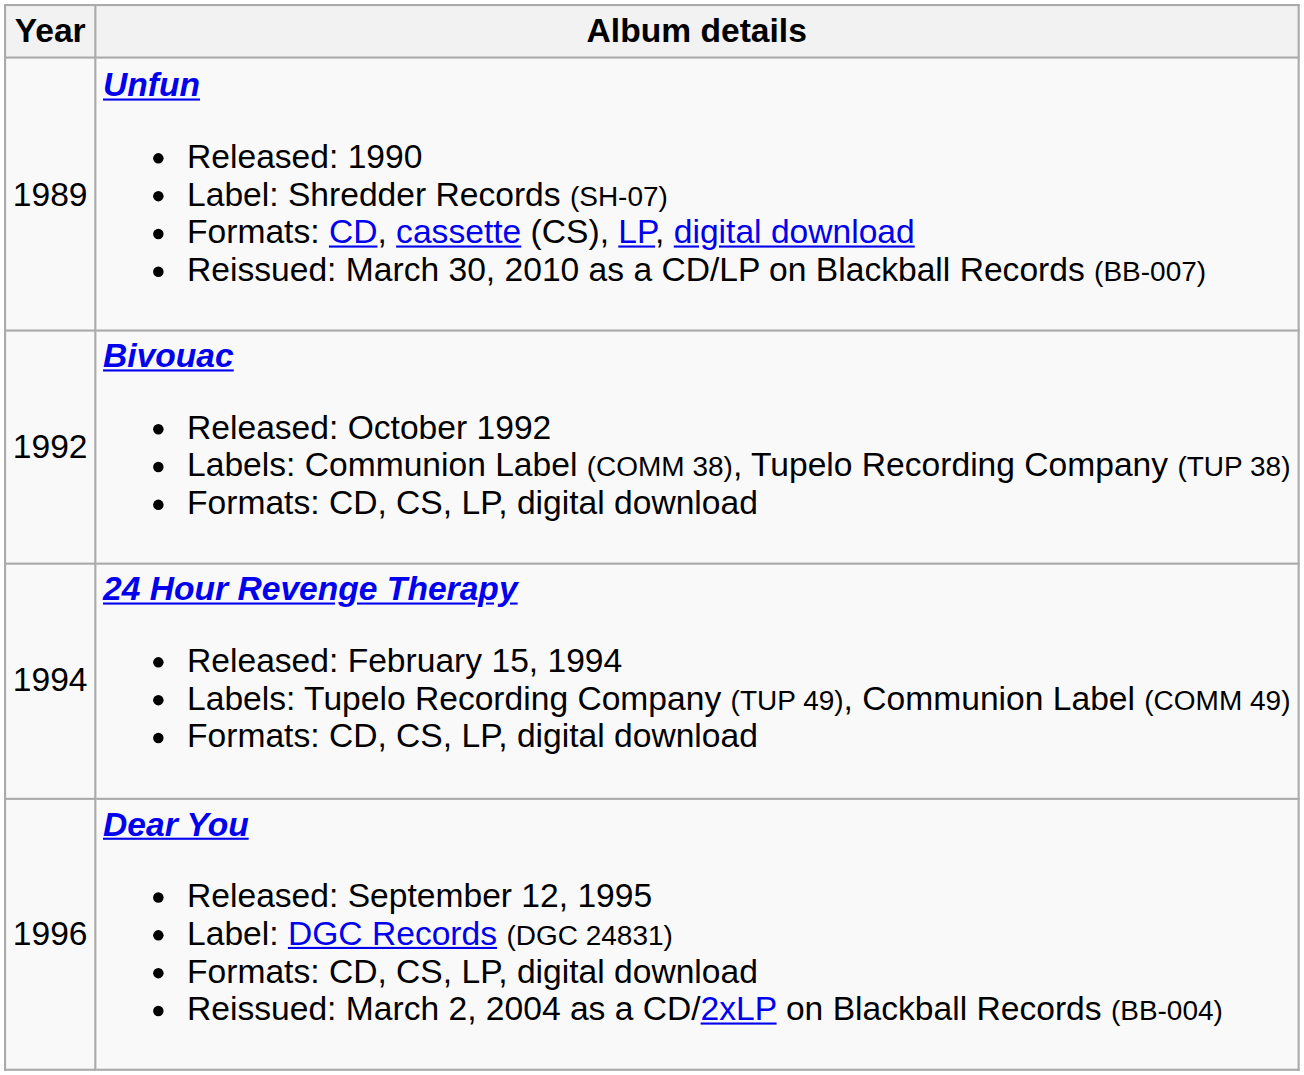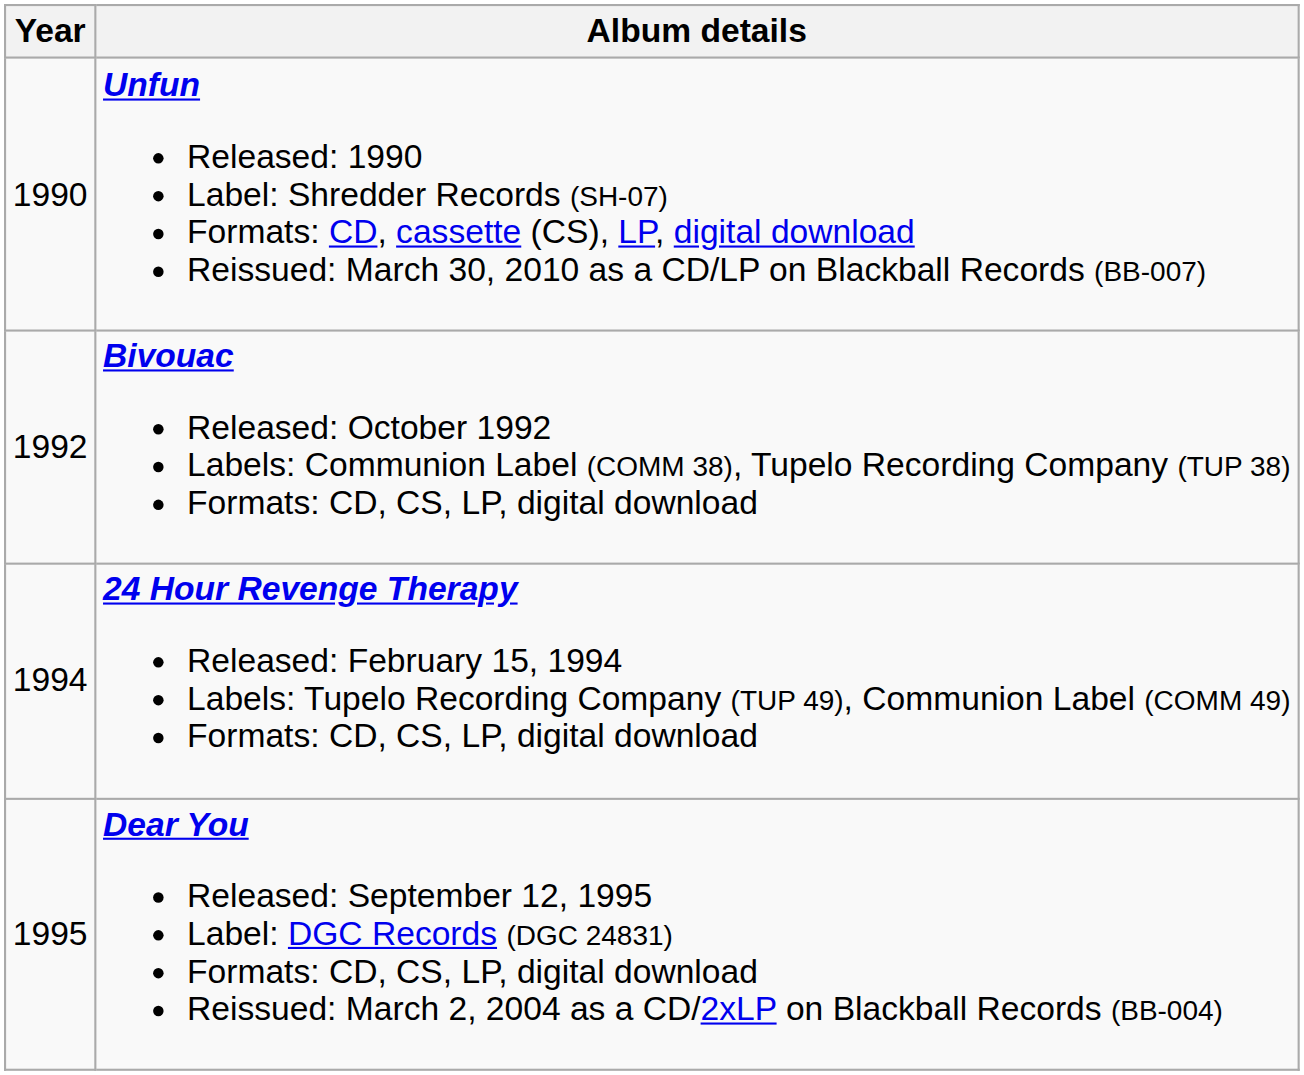(50, 193) 1989 -> (50, 193) 1990
(50, 933) 1996 -> (50, 933) 1995
